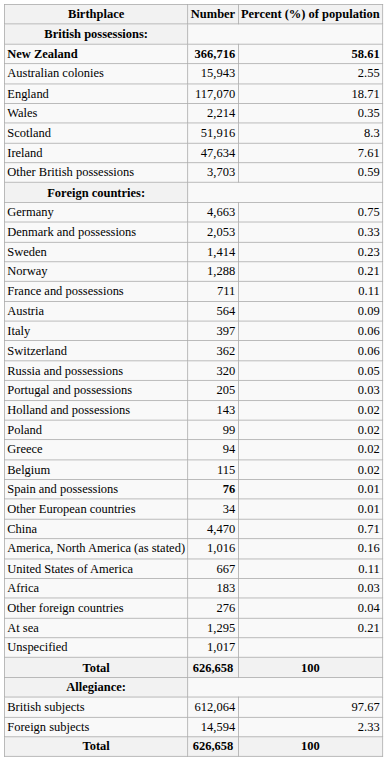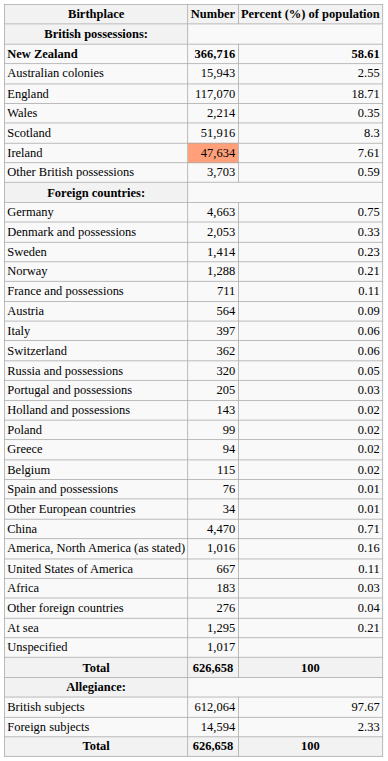(218, 152) no background -> (218, 152) lightsalmon background
(229, 489) bold -> (229, 489) normal
